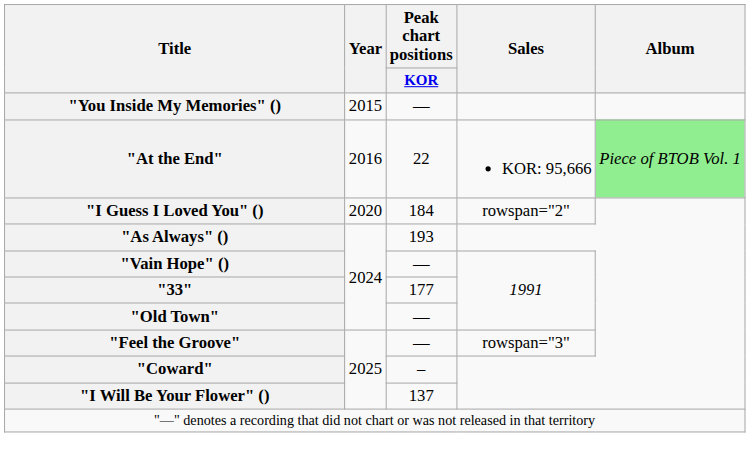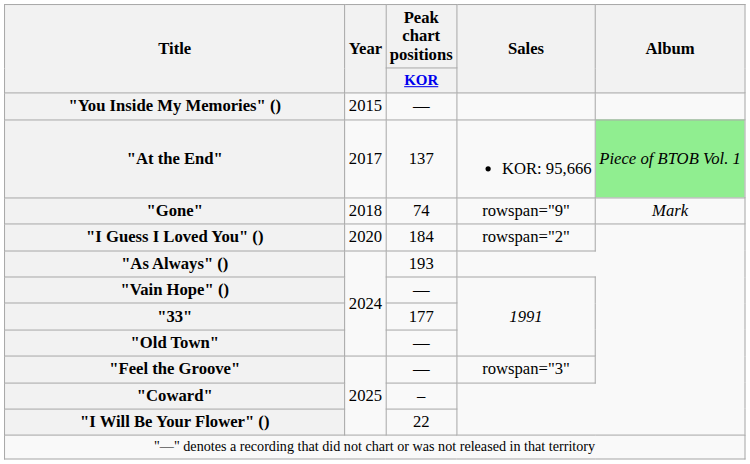(365, 158) 2016 -> (365, 158) 2017
(421, 158) 22 -> (421, 158) 137
+ row: (175, 211)
(421, 395) 137 -> (421, 422) 22
